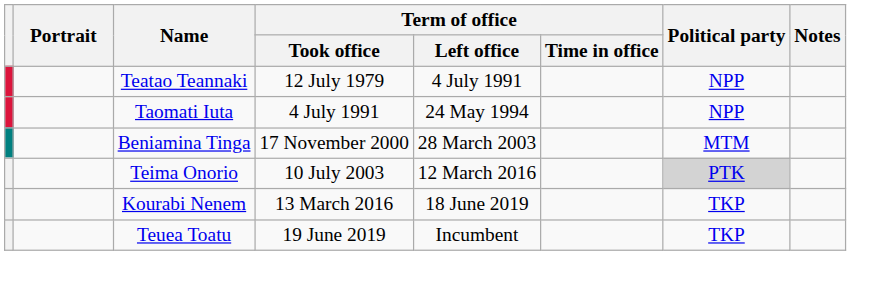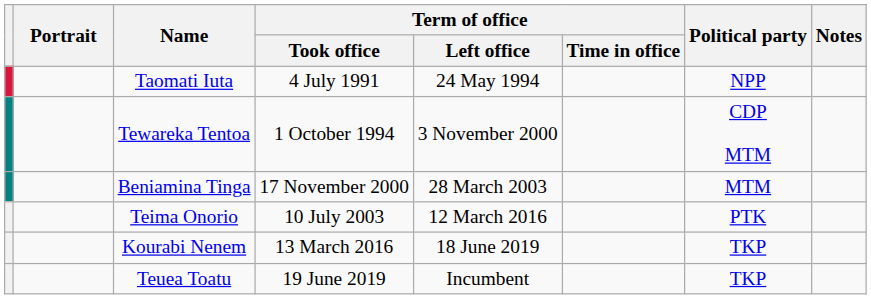- row: (184, 81)
+ row: (184, 133)
(726, 173) lightgrey background -> (748, 216) no background
